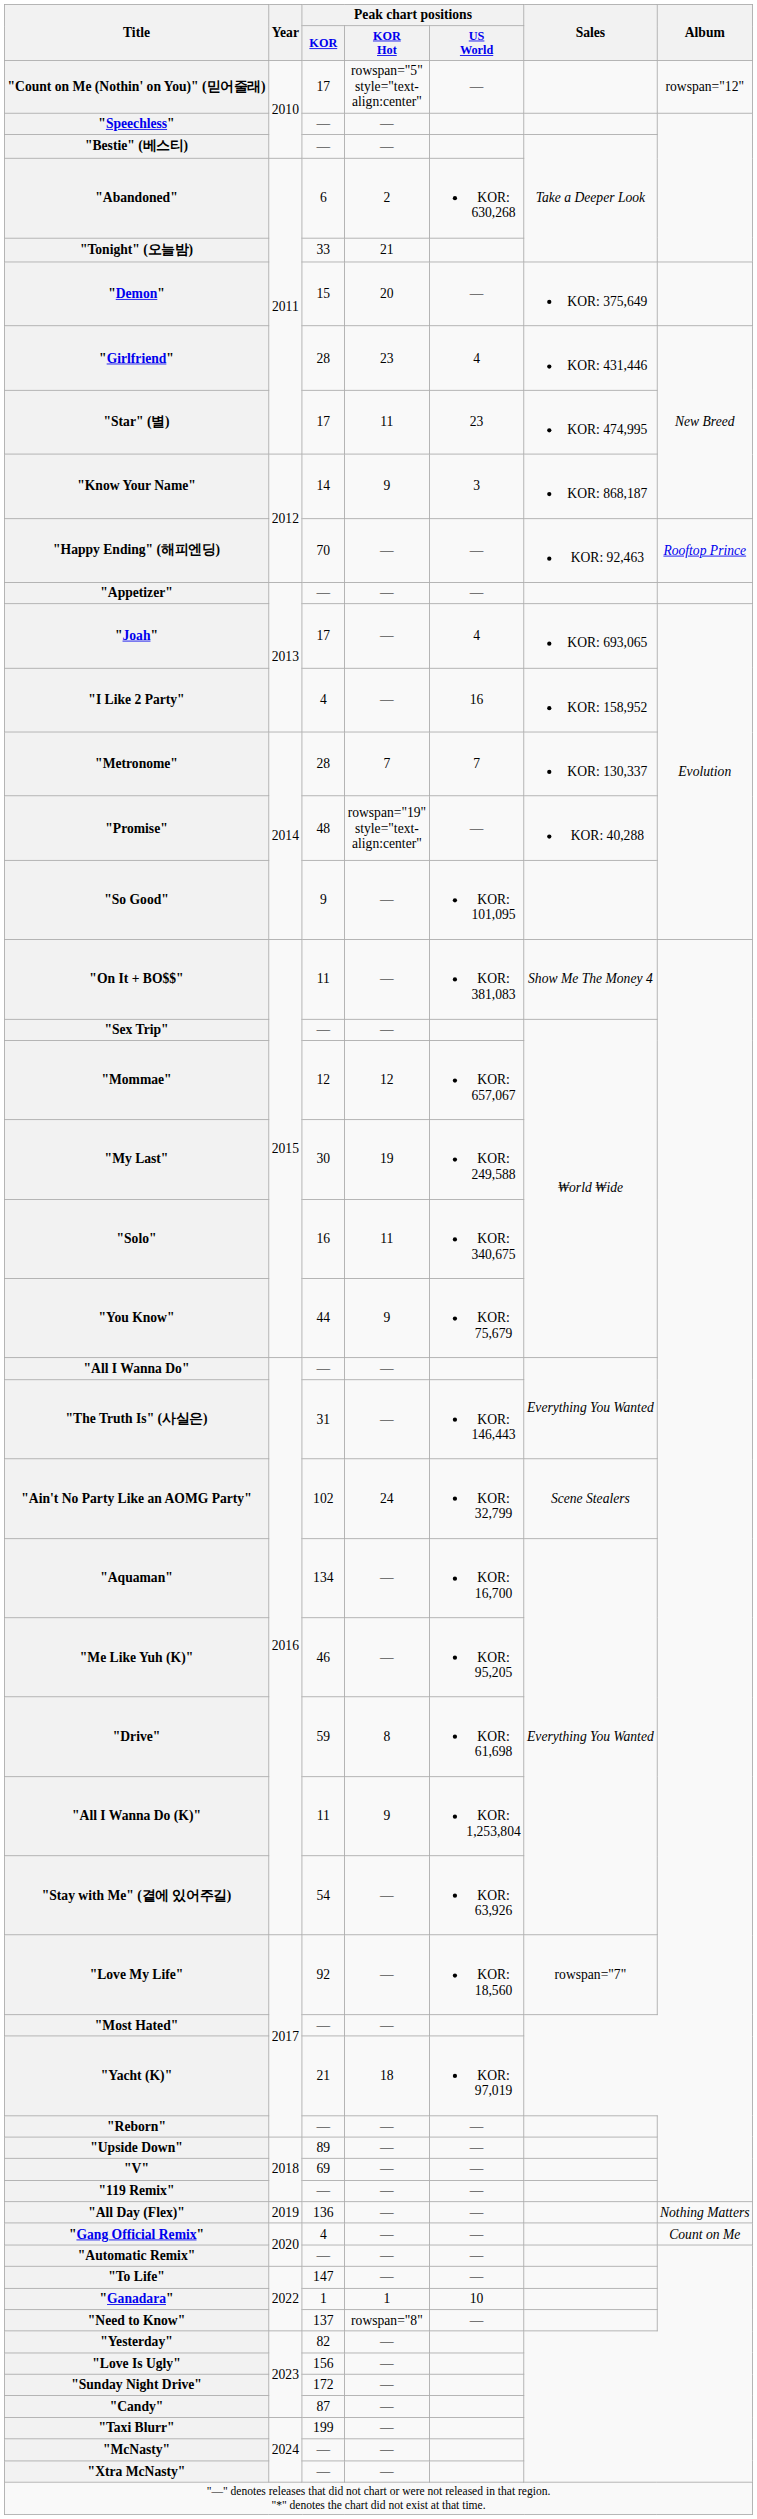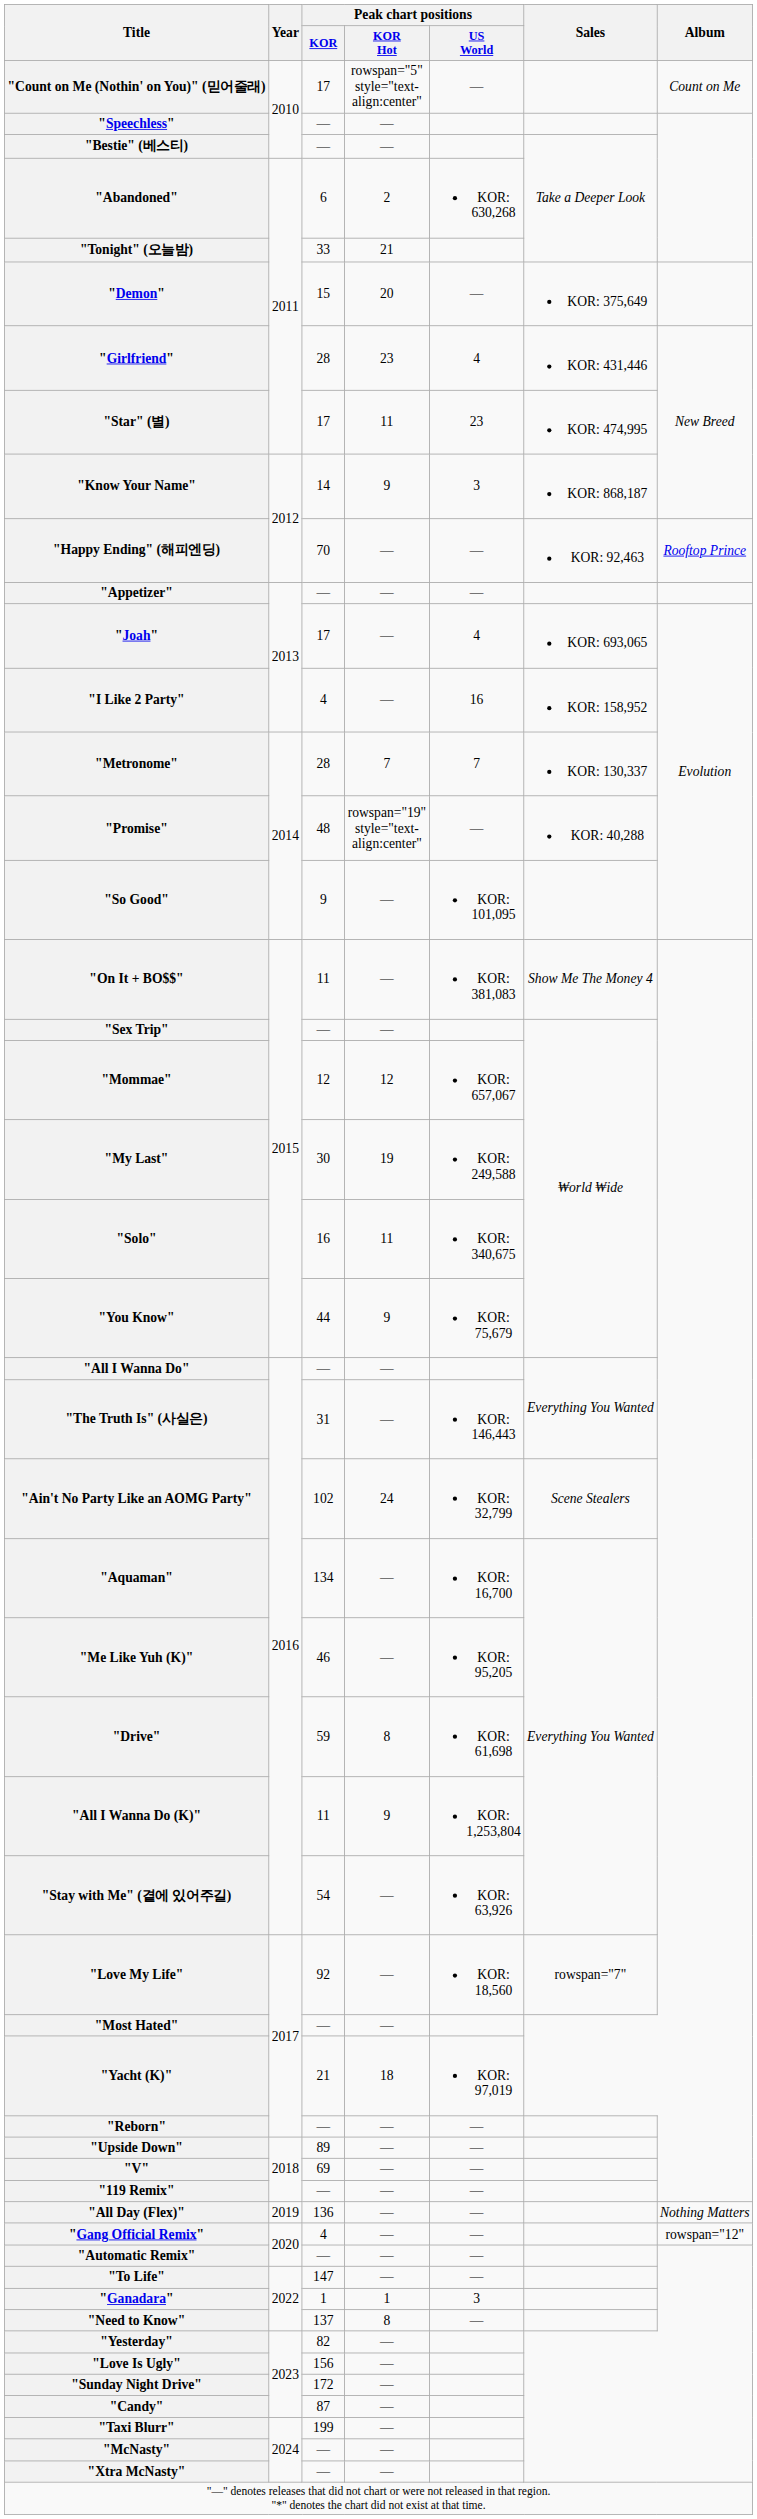(705, 86) rowspan="12" -> (705, 86) Count on Me
(705, 2234) Count on Me -> (705, 2234) rowspan="12"
(477, 2298) 10 -> (477, 2298) 3
(387, 2320) rowspan="8" -> (387, 2320) 8
